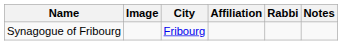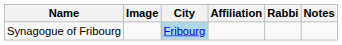(184, 31) no background -> (184, 31) lightblue background
